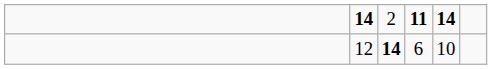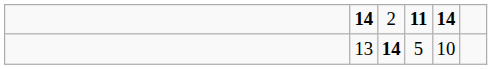(364, 49) 12 -> (364, 49) 13
(419, 49) 6 -> (419, 49) 5
